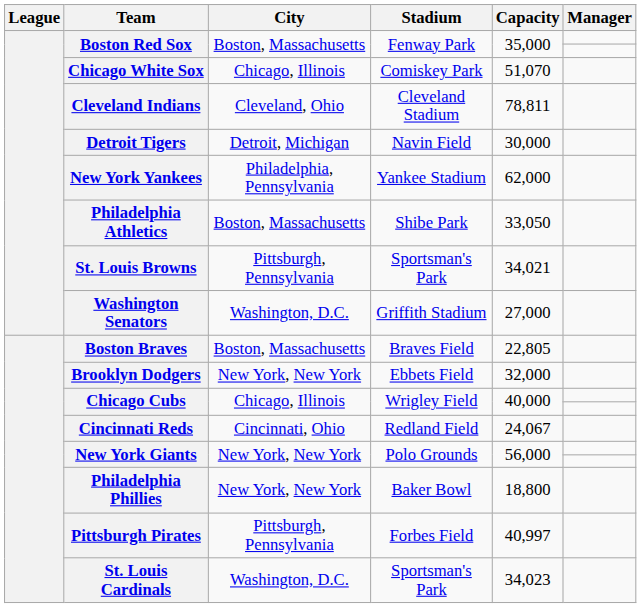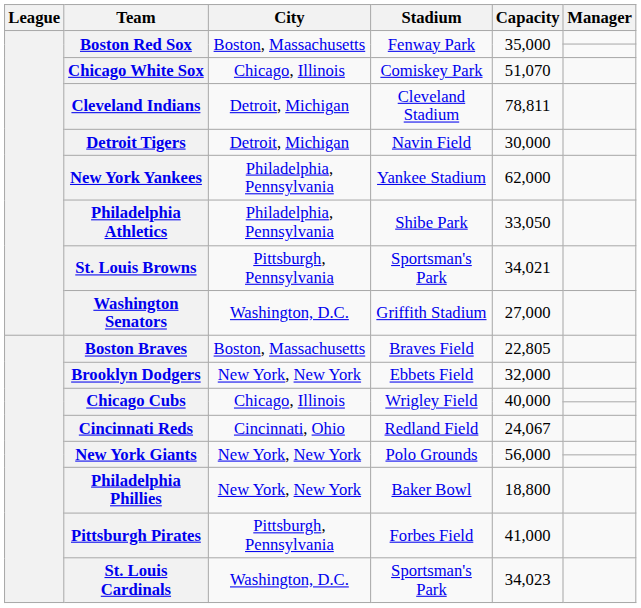(289, 106) Cleveland, Ohio -> (289, 106) Detroit, Michigan
(289, 222) Boston, Massachusetts -> (289, 222) Philadelphia, Pennsylvania
(528, 535) 40,997 -> (528, 535) 41,000
